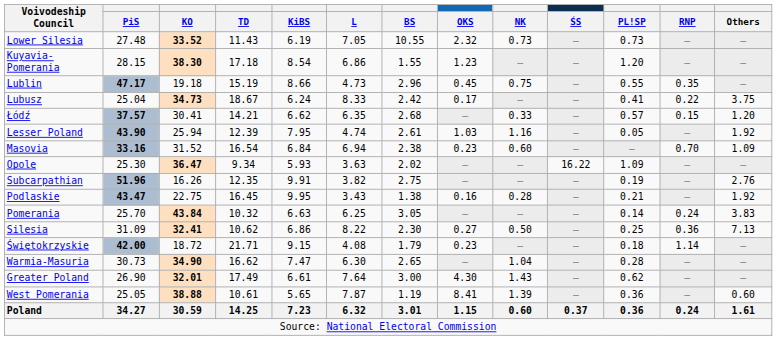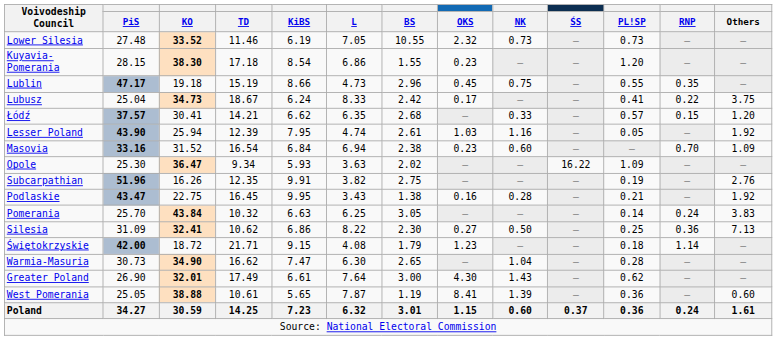(243, 40) 11.43 -> (243, 40) 11.46
(465, 62) 1.23 -> (465, 62) 0.23
(465, 246) 0.23 -> (465, 246) 1.23
